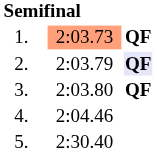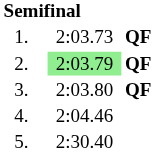(84, 37) lightsalmon background -> (84, 37) no background
(84, 63) no background -> (84, 63) lightgreen background
(138, 63) lavender background -> (138, 63) no background
